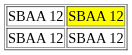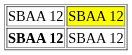(36, 37) normal -> (36, 37) bold
